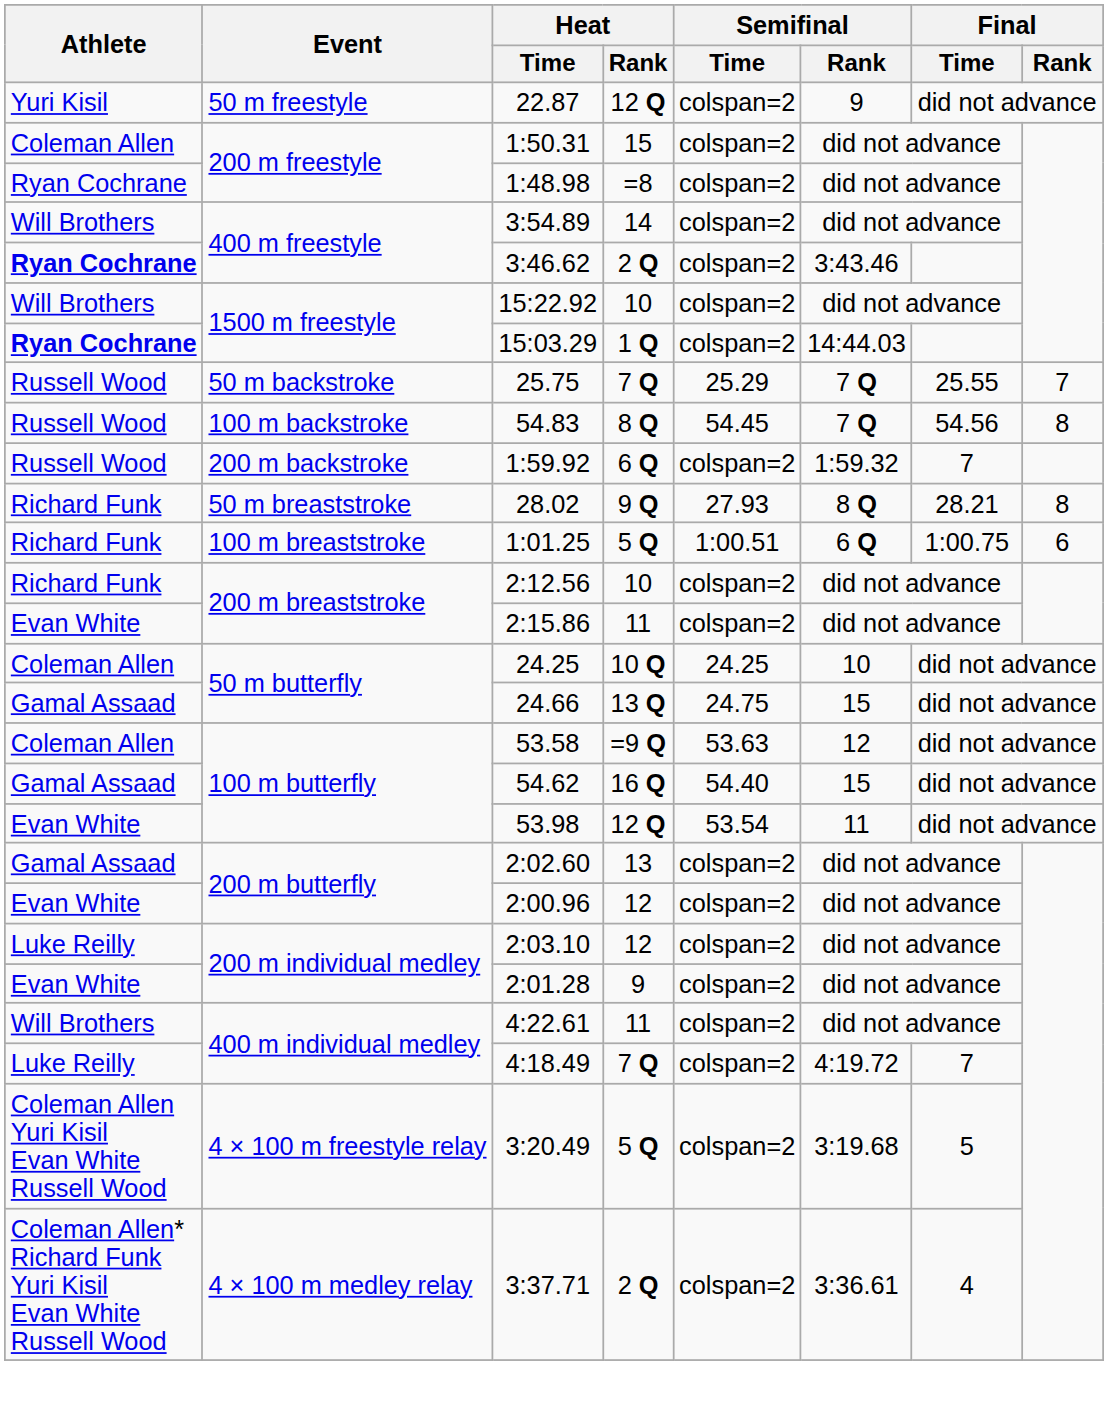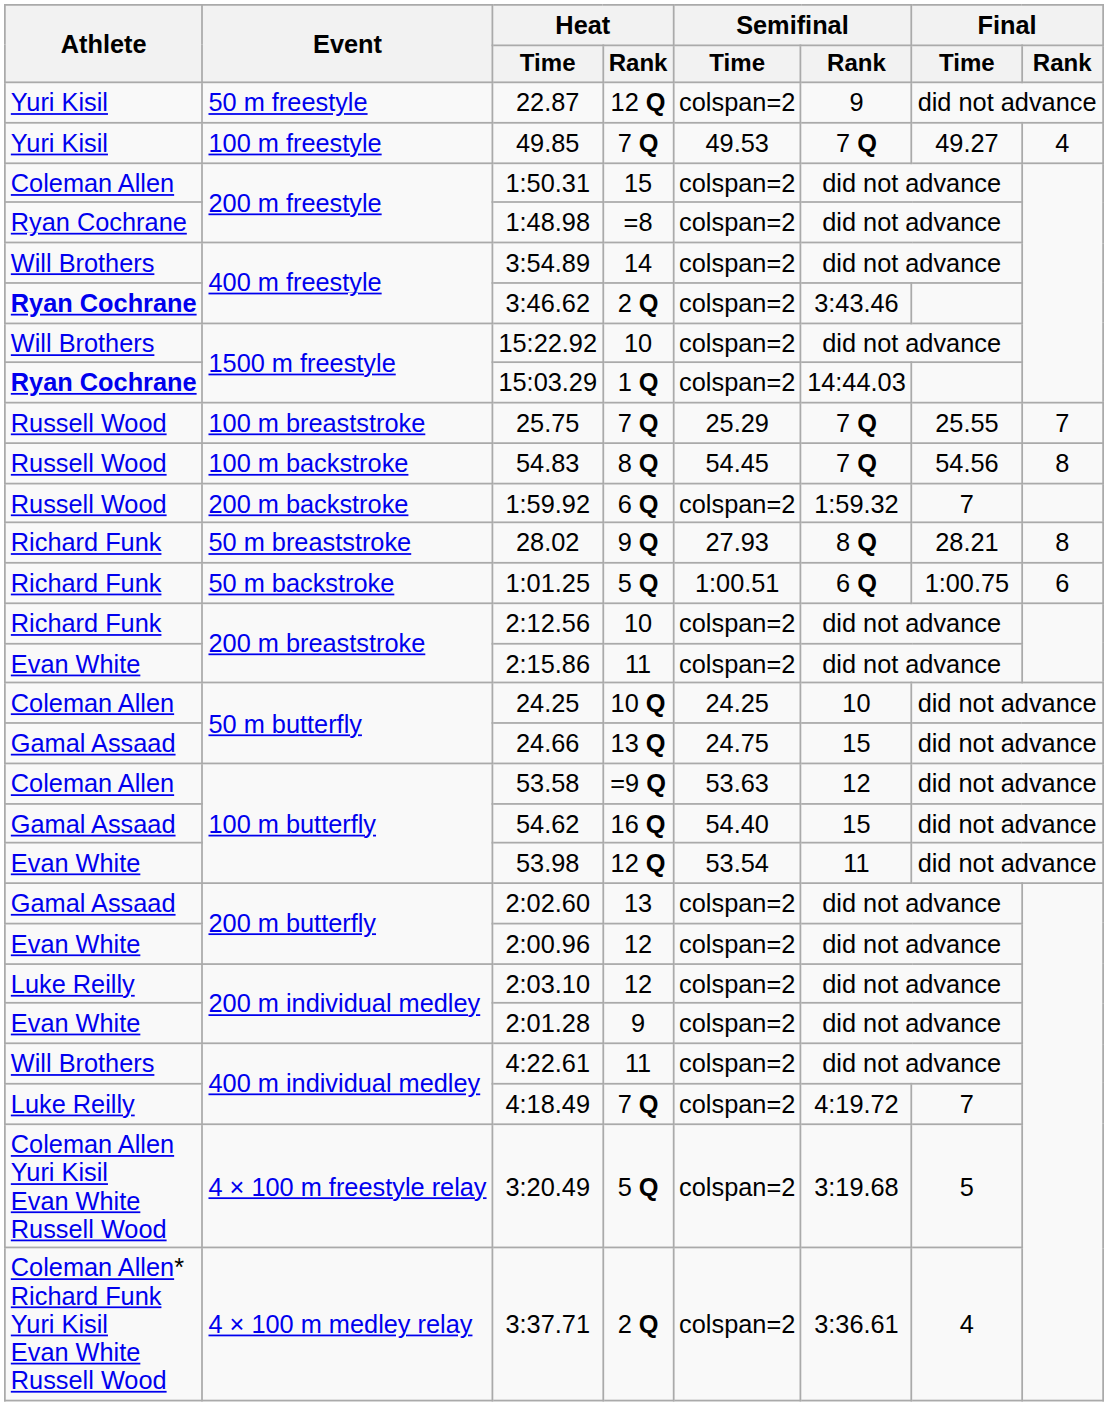+ row: (548, 143)
(301, 383) 50 m backstroke -> (317, 423) 100 m breaststroke
(317, 544) 100 m breaststroke -> (301, 584) 50 m backstroke
